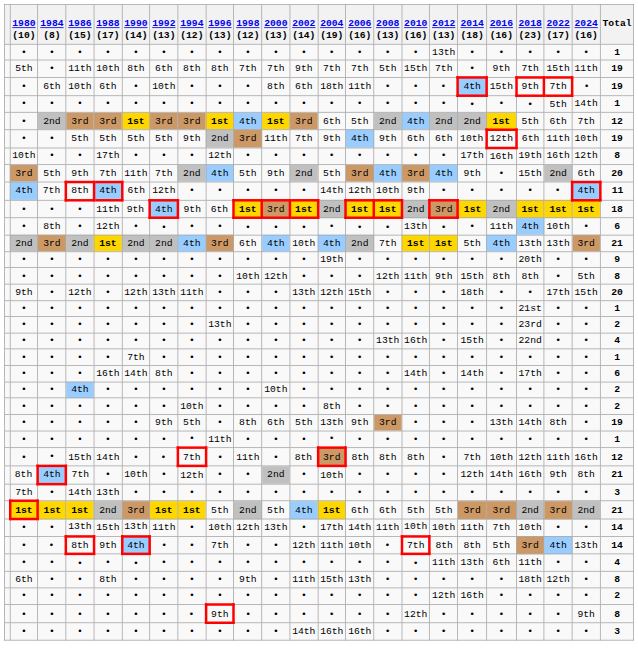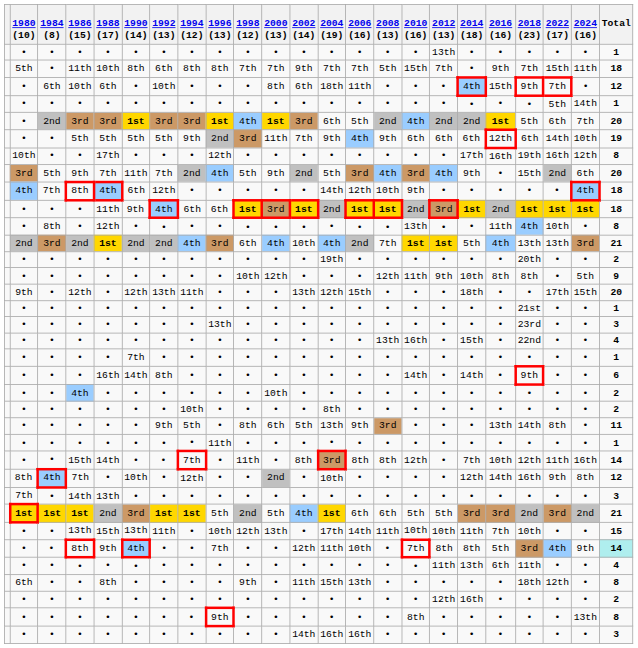(617, 69) 19 -> (616, 69) 18
(617, 86) 19 -> (616, 86) 12
(617, 121) 12 -> (616, 121) 20
(472, 138) 10th -> (471, 138) 6th
(558, 138) 11th -> (557, 138) 14th
(617, 191) 11 -> (617, 191) 18
(192, 209) 9th -> (192, 209) 6th
(617, 226) 6 -> (616, 226) 8
(617, 259) 9 -> (616, 259) 2
(472, 276) 15th -> (472, 276) 10th
(617, 276) 8 -> (616, 276) 9
(617, 324) 2 -> (616, 324) 3
(530, 373) 17th -> (529, 375) 9th
(617, 422) 19 -> (616, 426) 11
(416, 457) 8th -> (416, 460) 12th
(617, 457) 12 -> (616, 460) 14
(617, 475) 21 -> (616, 478) 12
(617, 527) 14 -> (616, 531) 15
(586, 545) 13th -> (585, 548) 9th
(617, 545) no background -> (616, 548) paleturquoise background
(416, 613) 12th -> (416, 617) 8th
(586, 613) 9th -> (585, 617) 13th
